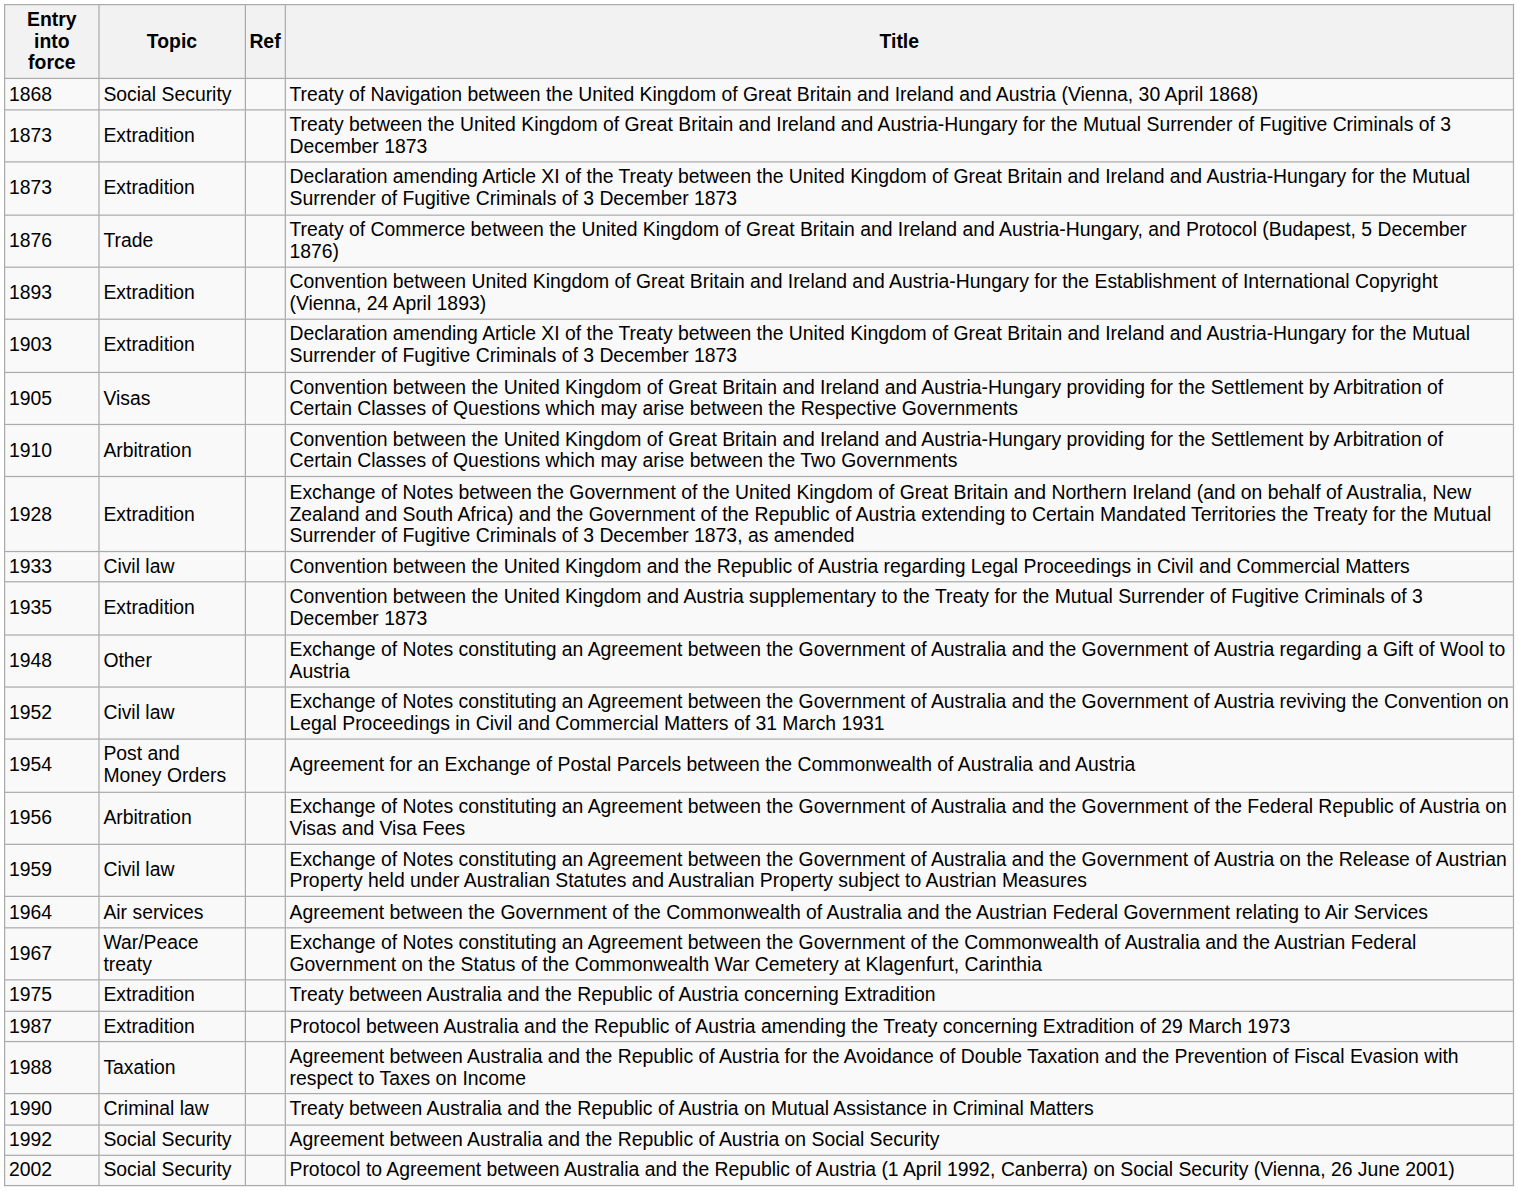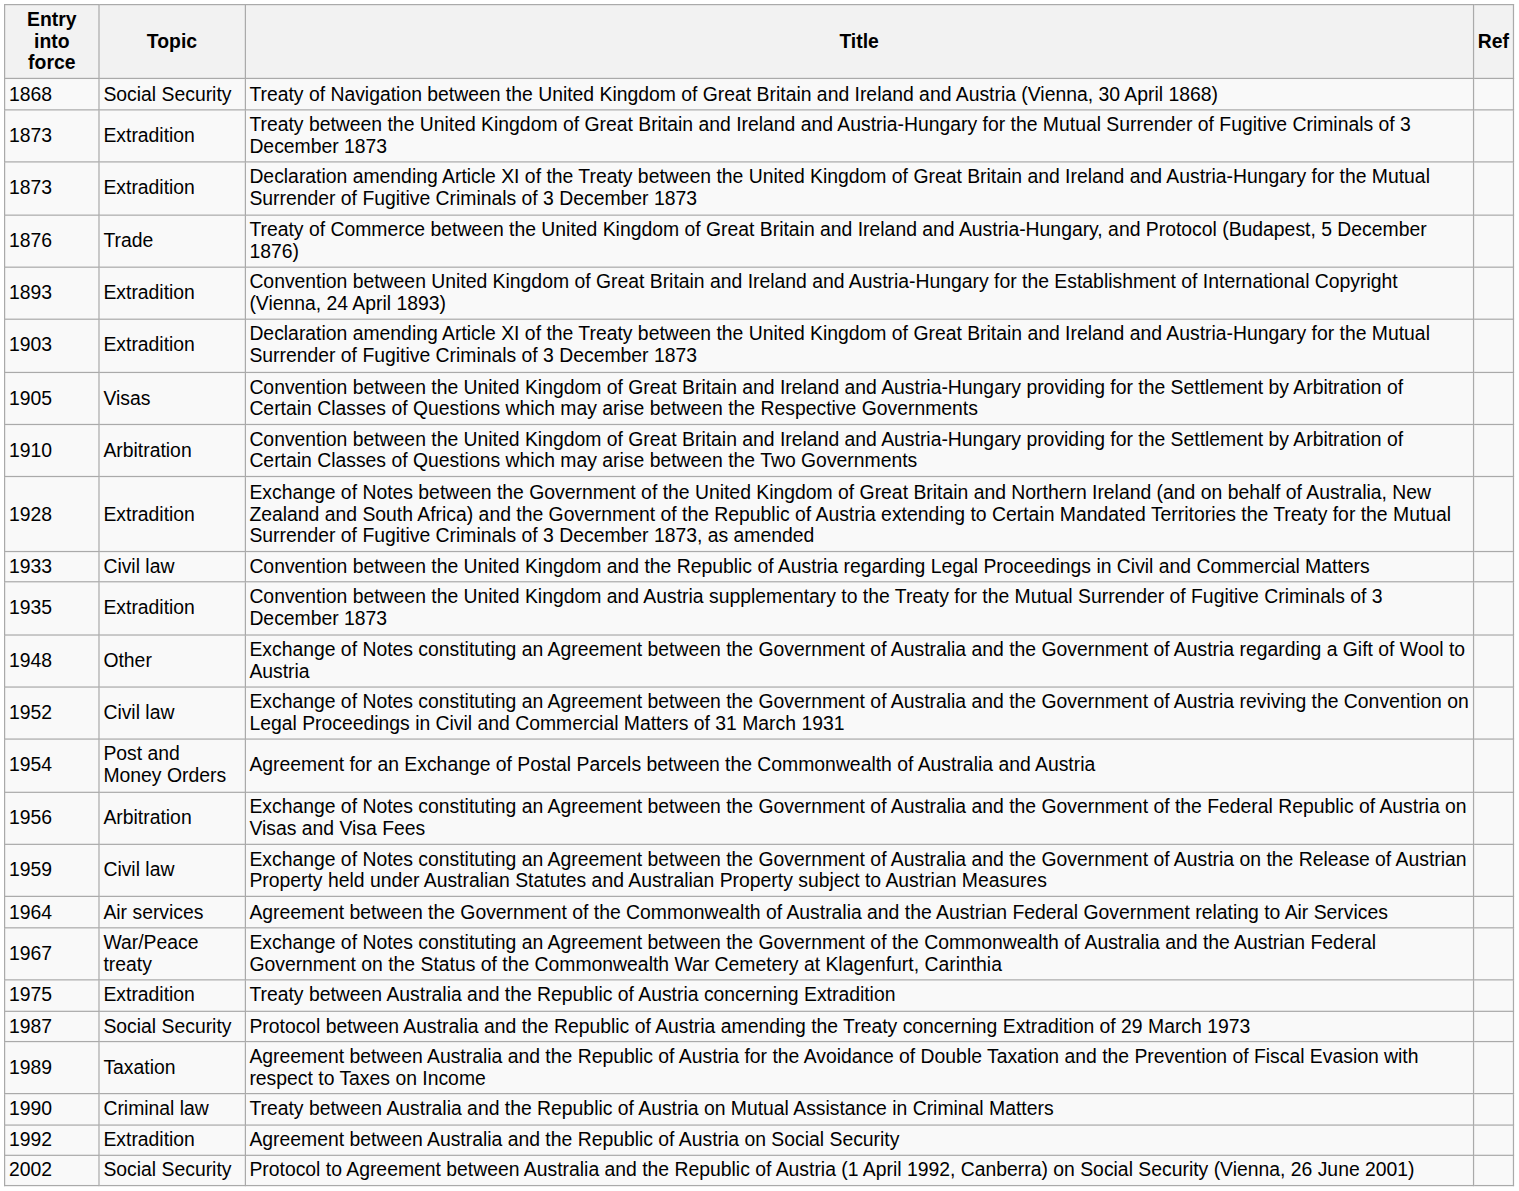columns swapped: (899, 41) <-> (265, 41)
(149, 1025) Extradition -> (167, 1025) Social Security
(31, 1067) 1988 -> (31, 1067) 1989
(167, 1139) Social Security -> (149, 1139) Extradition
